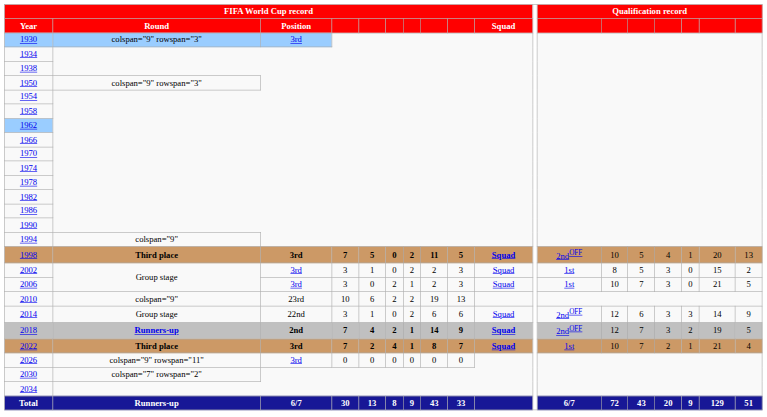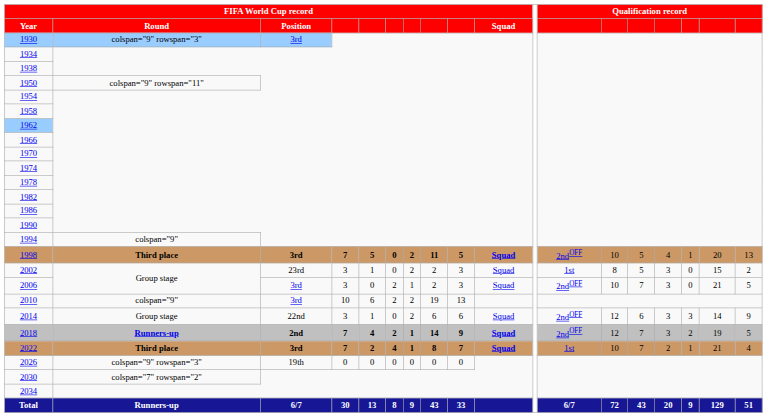(157, 83) colspan="9" rowspan="3" -> (157, 83) colspan="9" rowspan="11"
(296, 270) 3rd -> (296, 270) 23rd
(569, 285) 1st -> (569, 286) 2ndOFF
(296, 299) 23rd -> (296, 301) 3rd
(157, 360) colspan="9" rowspan="11" -> (157, 363) colspan="9" rowspan="3"
(296, 360) 3rd -> (296, 363) 19th
